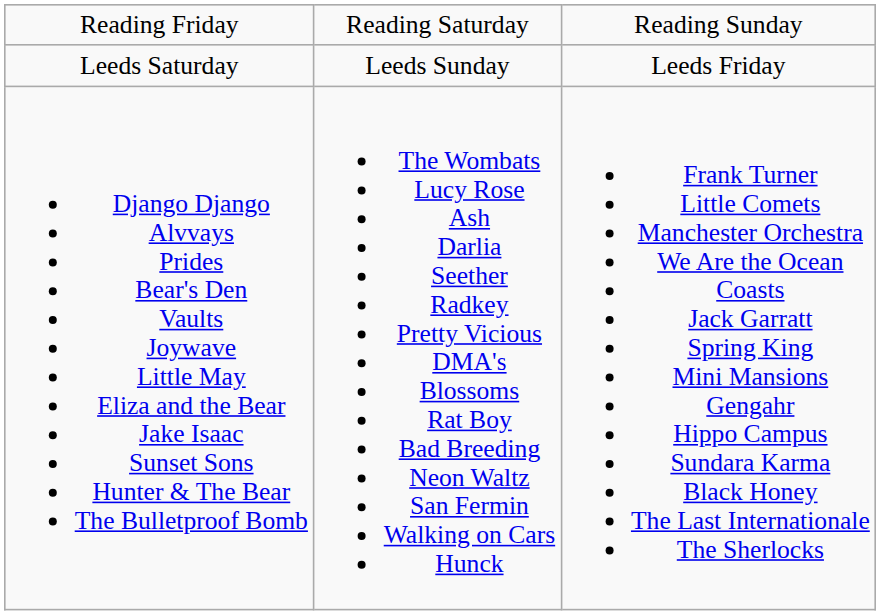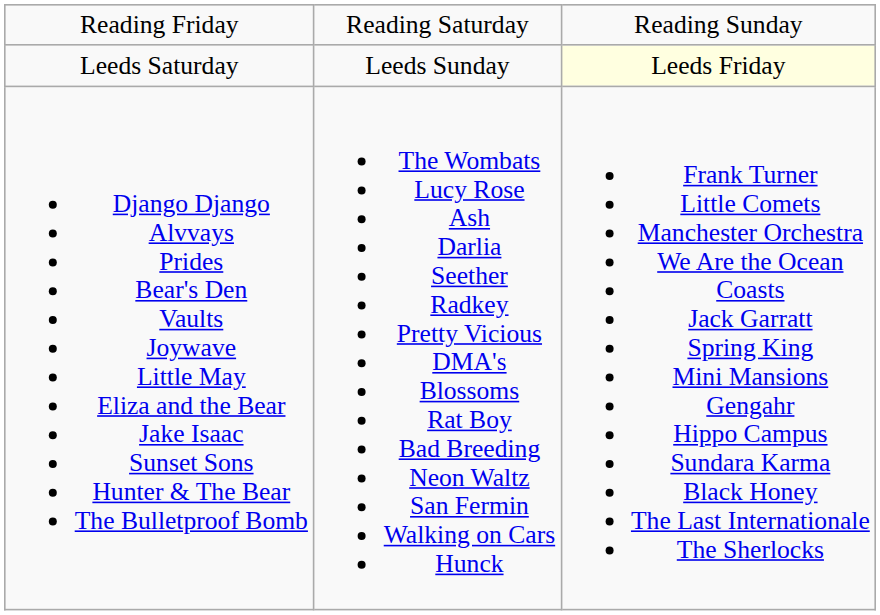(718, 65) no background -> (718, 65) lightyellow background
